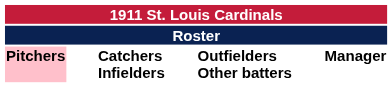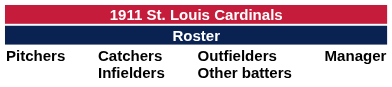(36, 56) pink background -> (36, 56) no background
